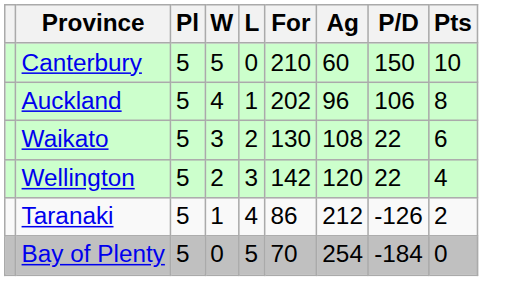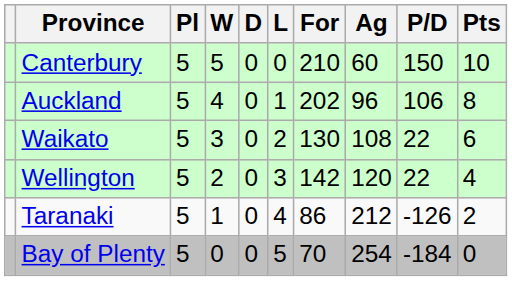+ column: (253, 23)
